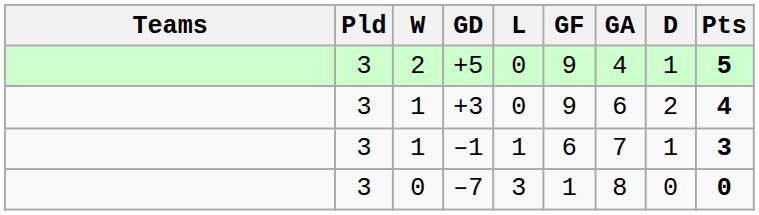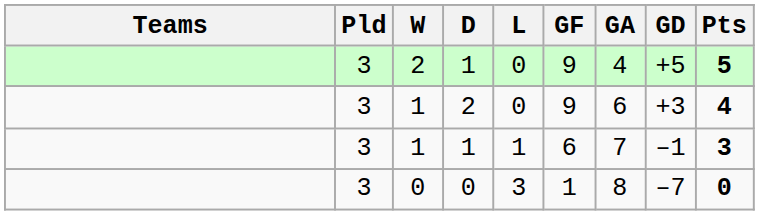columns swapped: (670, 25) <-> (468, 25)
